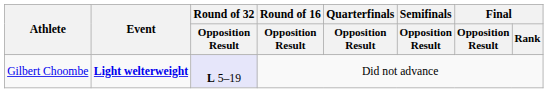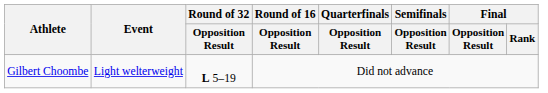(141, 71) bold -> (138, 71) normal
(224, 78) lavender background -> (219, 78) no background
